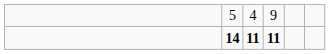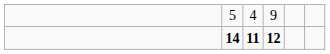(274, 37) 11 -> (274, 37) 12
